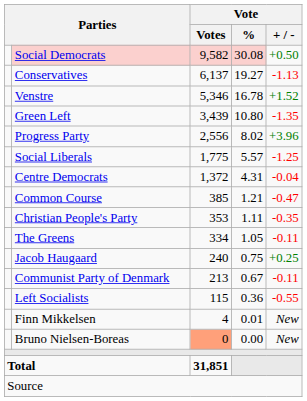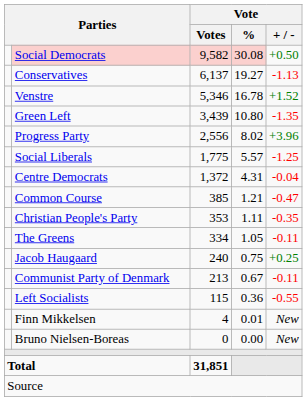(225, 339) lightsalmon background -> (225, 339) no background
